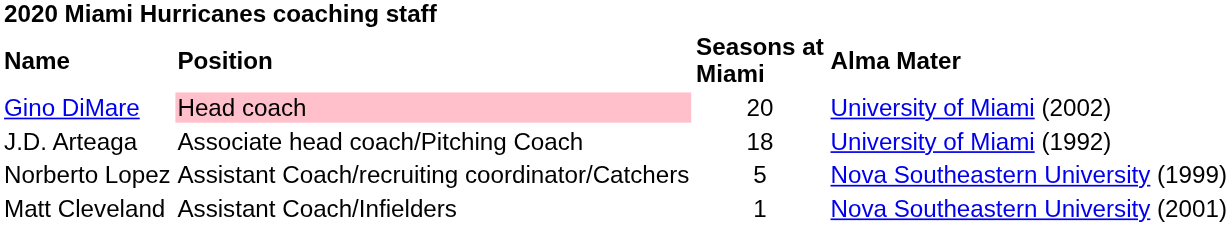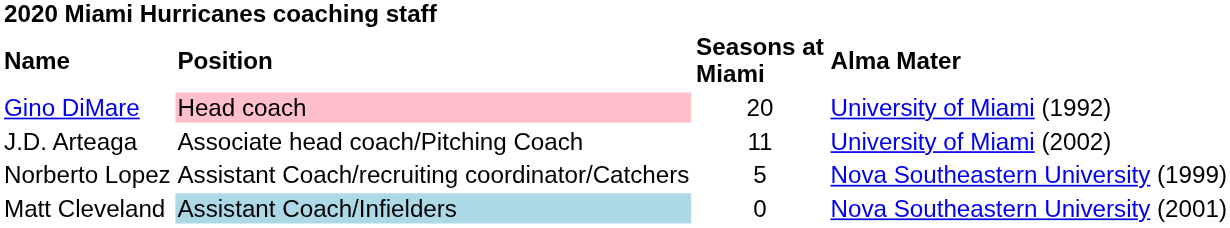(971, 108) University of Miami (2002) -> (971, 108) University of Miami (1992)
(760, 141) 18 -> (760, 141) 11
(971, 141) University of Miami (1992) -> (971, 141) University of Miami (2002)
(317, 208) no background -> (317, 208) lightblue background
(760, 208) 1 -> (760, 208) 0
